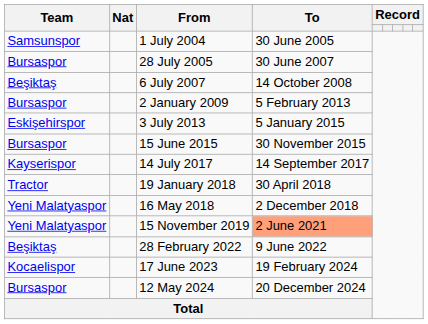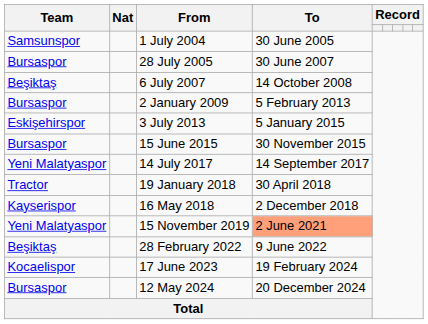(42, 164) Kayserispor -> (57, 164) Yeni Malatyaspor
(57, 205) Yeni Malatyaspor -> (42, 205) Kayserispor
